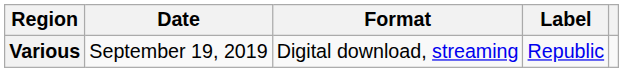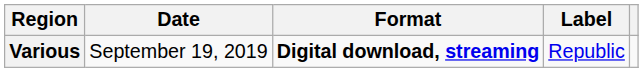(398, 51) normal -> (408, 51) bold
